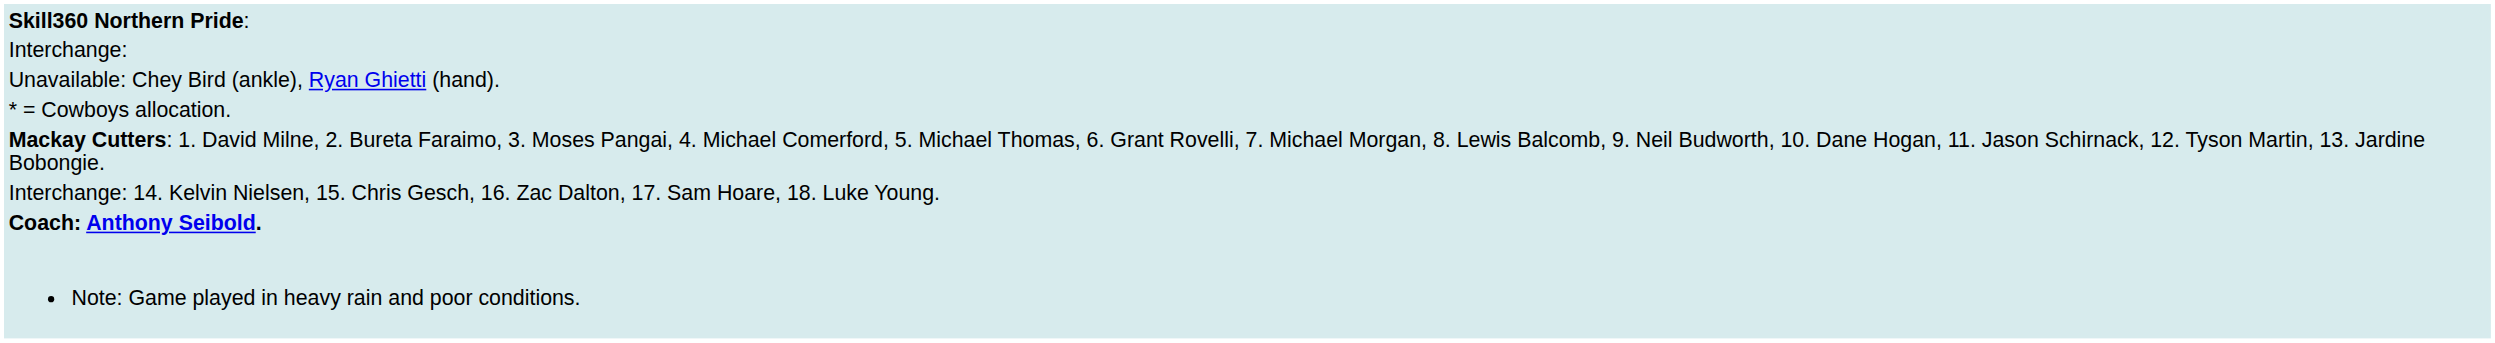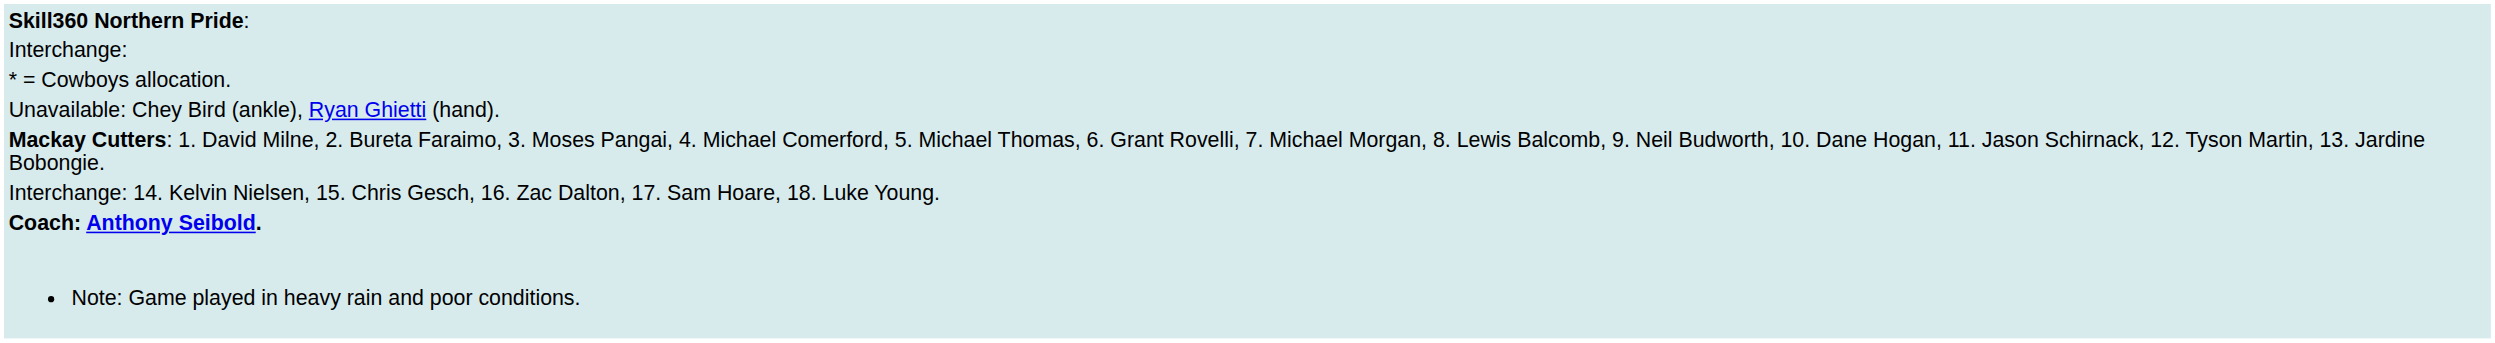(254, 80) Unavailable: Chey Bird (ankle), Ryan Ghietti (hand). -> (120, 80) * = Cowboys allocation.
(120, 110) * = Cowboys allocation. -> (254, 110) Unavailable: Chey Bird (ankle), Ryan Ghietti (hand).
